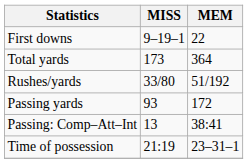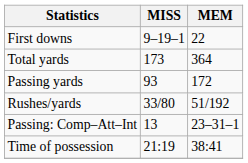rows swapped: (44, 81) <-> (45, 103)
(207, 125) 38:41 -> (215, 125) 23–31–1
(215, 147) 23–31–1 -> (207, 147) 38:41
